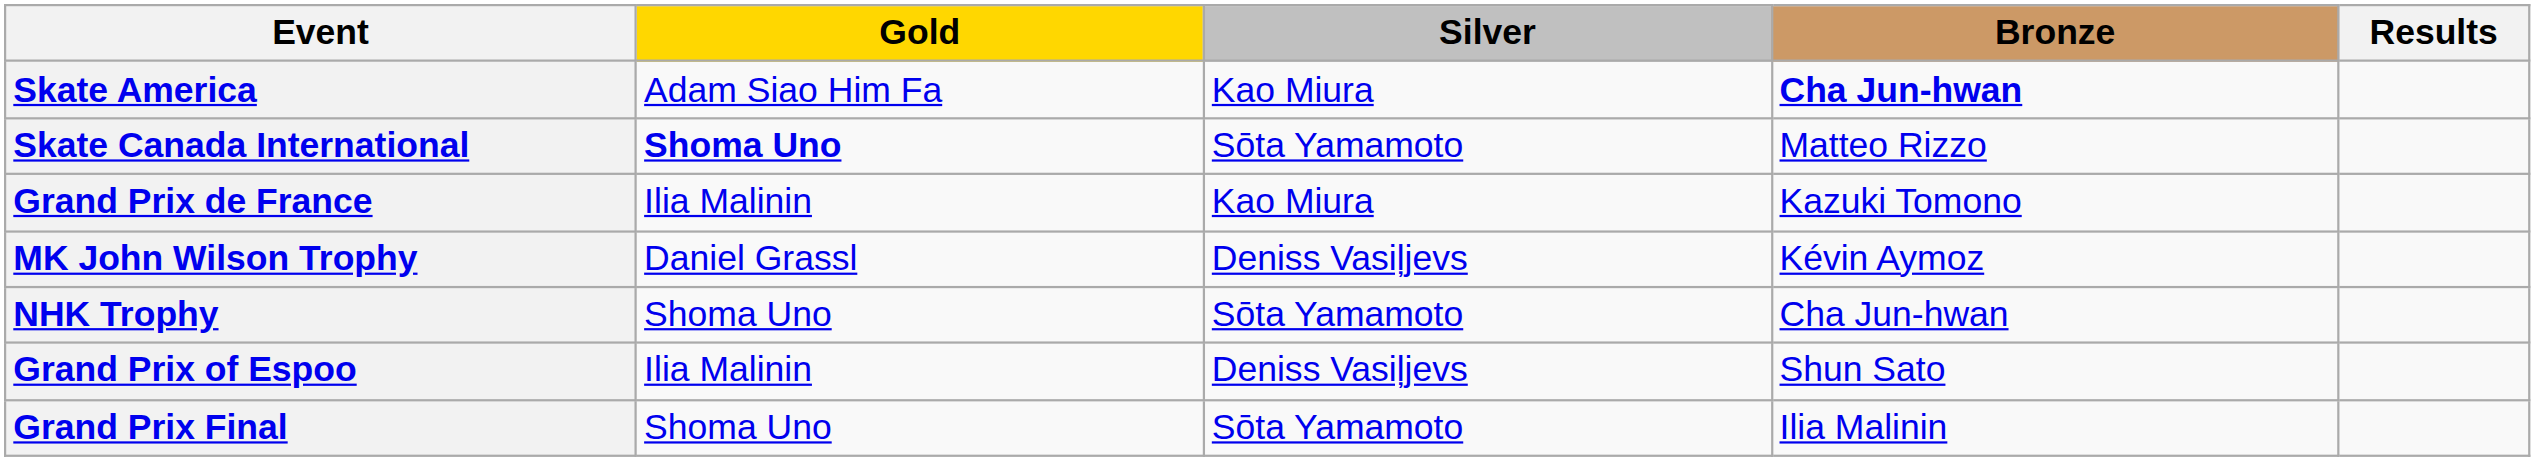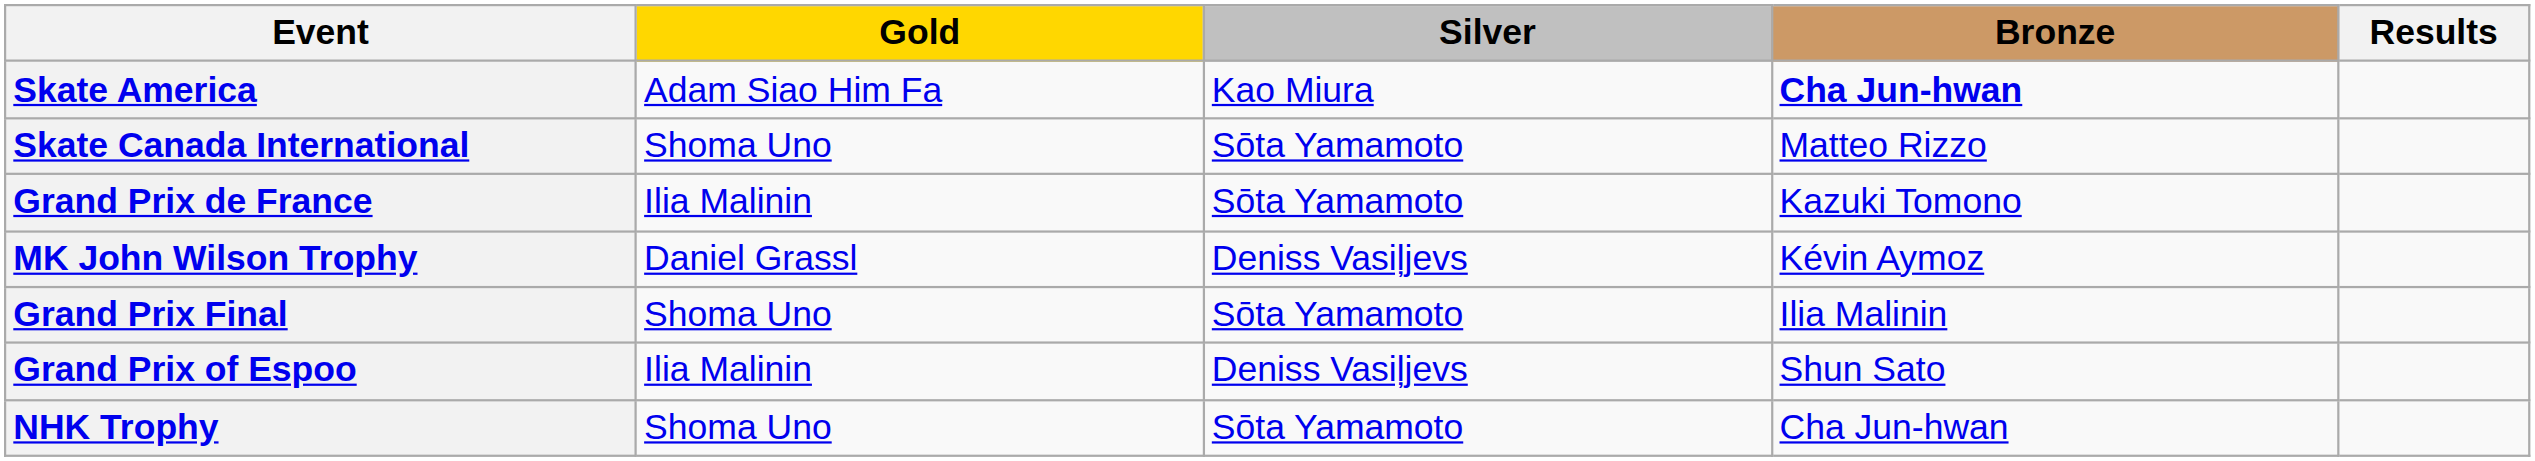(743, 145) bold -> (738, 145) normal
(1293, 201) Kao Miura -> (1338, 201) Sōta Yamamoto
rows swapped: (116, 314) <-> (150, 426)
